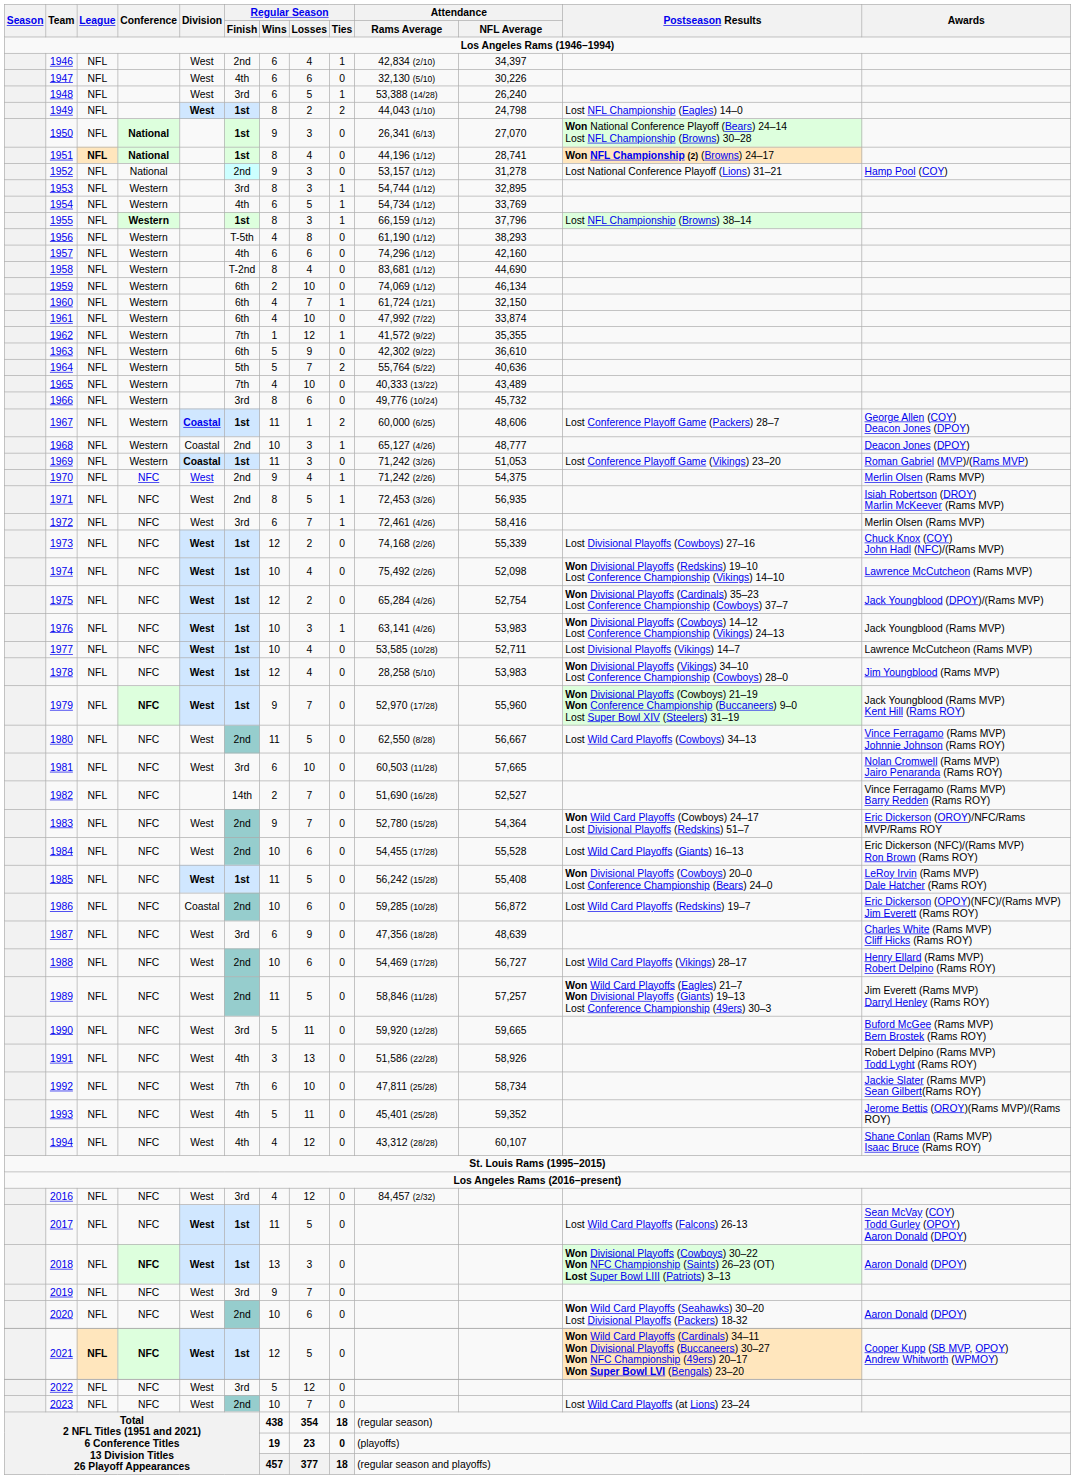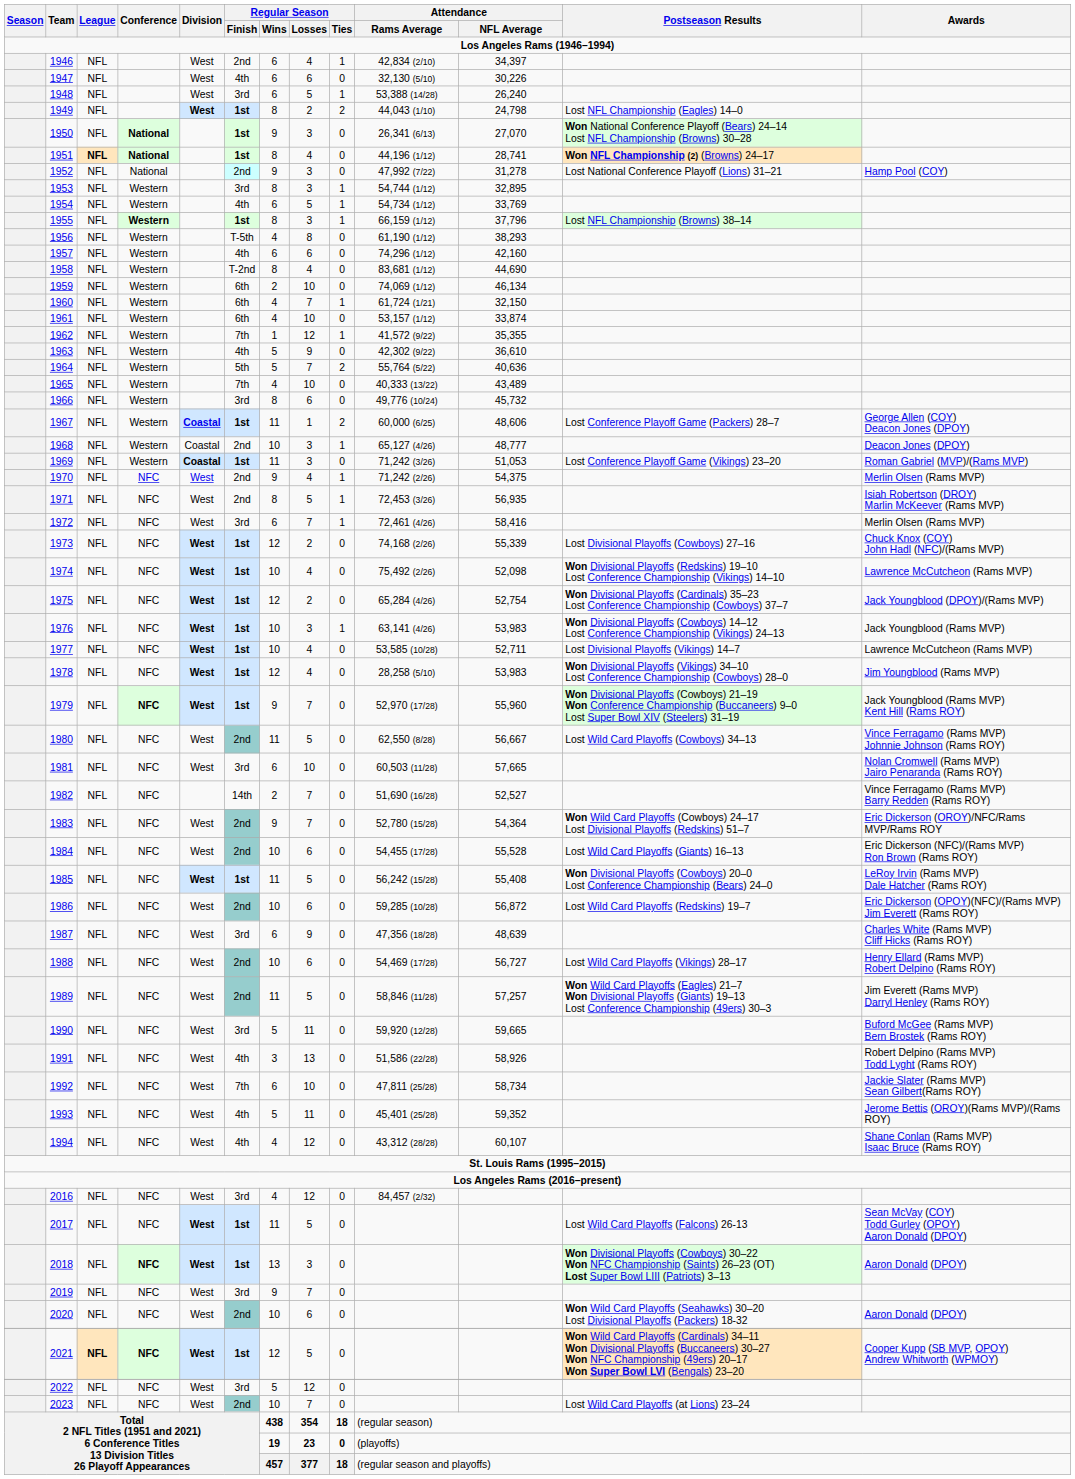(407, 172) 53,157 (1/12) -> (407, 172) 47,992 (7/22)
(407, 319) 47,992 (7/22) -> (407, 319) 53,157 (1/12)
(242, 352) 6th -> (242, 352) 4th
(202, 907) Coastal -> (202, 907) West
